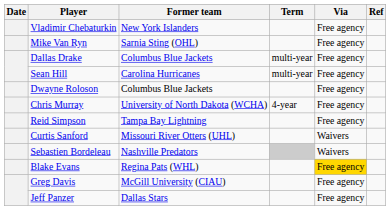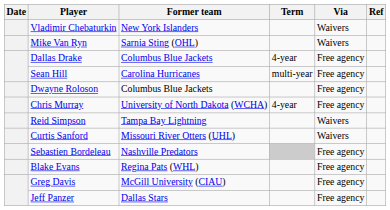(341, 27) Free agency -> (333, 27) Waivers
(341, 43) Free agency -> (333, 43) Waivers
(292, 58) multi-year -> (284, 58) 4-year
(341, 120) Free agency -> (333, 120) Waivers
(333, 151) Waivers -> (341, 151) Free agency
(341, 167) gold background -> (341, 167) no background
